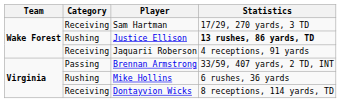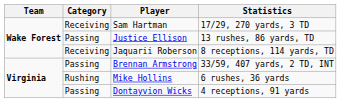(82, 38) Rushing -> (82, 38) Passing
(257, 38) bold -> (257, 38) normal
(255, 51) 4 receptions, 91 yards -> (267, 51) 8 receptions, 114 yards, TD
(87, 91) Receiving -> (82, 91) Passing
(267, 91) 8 receptions, 114 yards, TD -> (255, 91) 4 receptions, 91 yards
